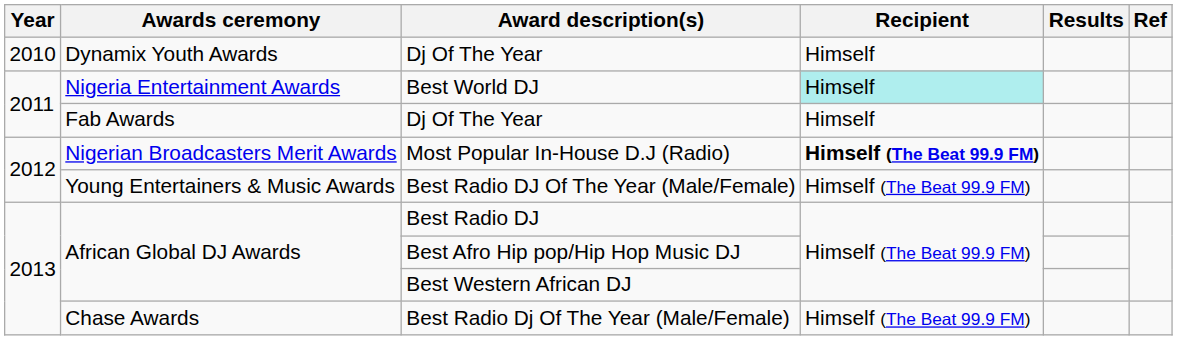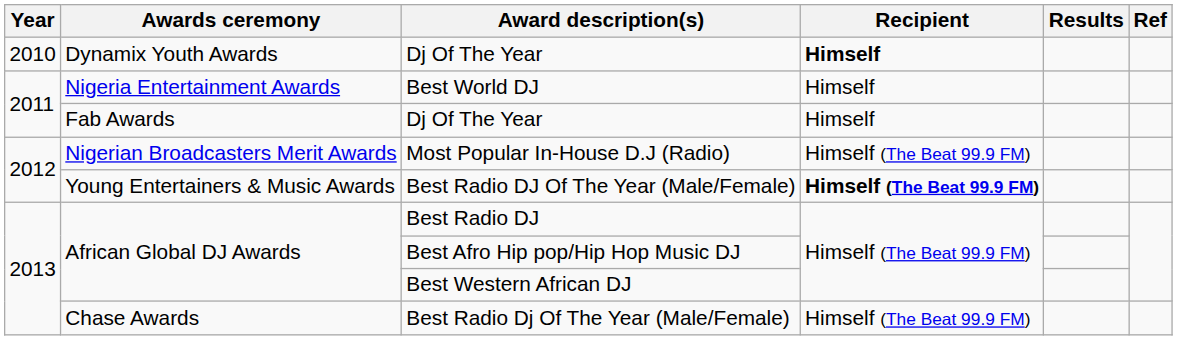(840, 53) normal -> (843, 53) bold
(840, 86) paleturquoise background -> (840, 86) no background
(922, 152) bold -> (918, 152) normal
(918, 185) normal -> (922, 185) bold
